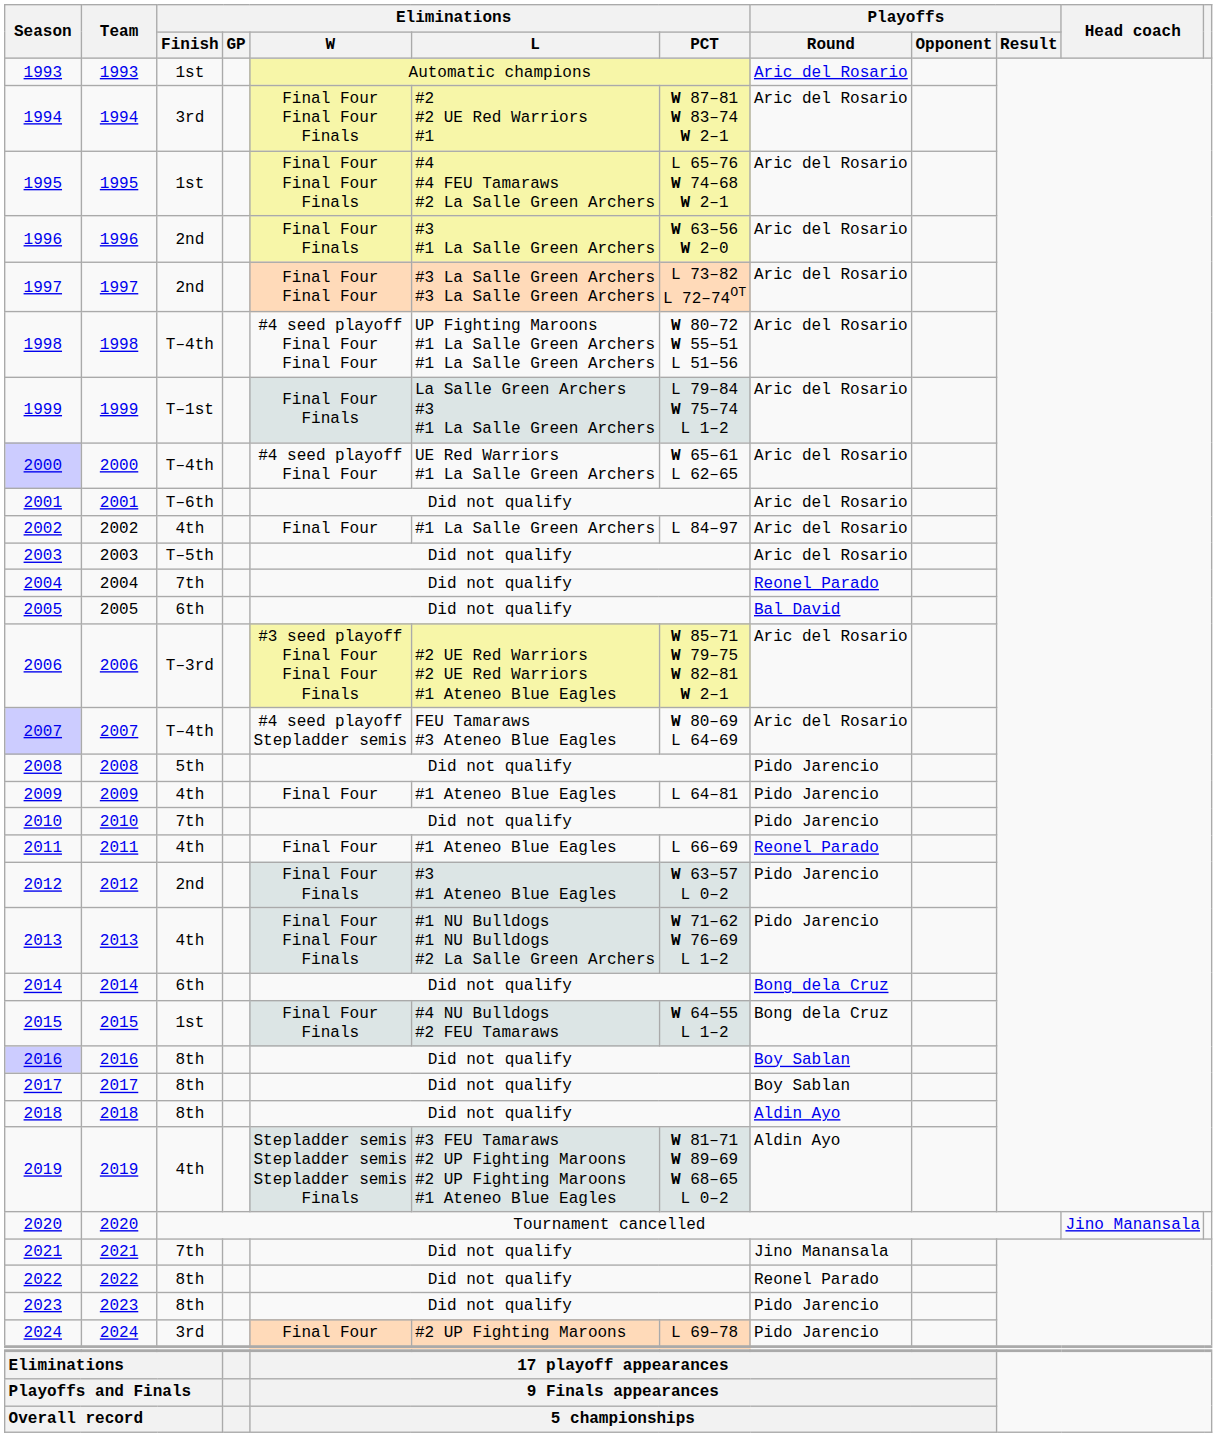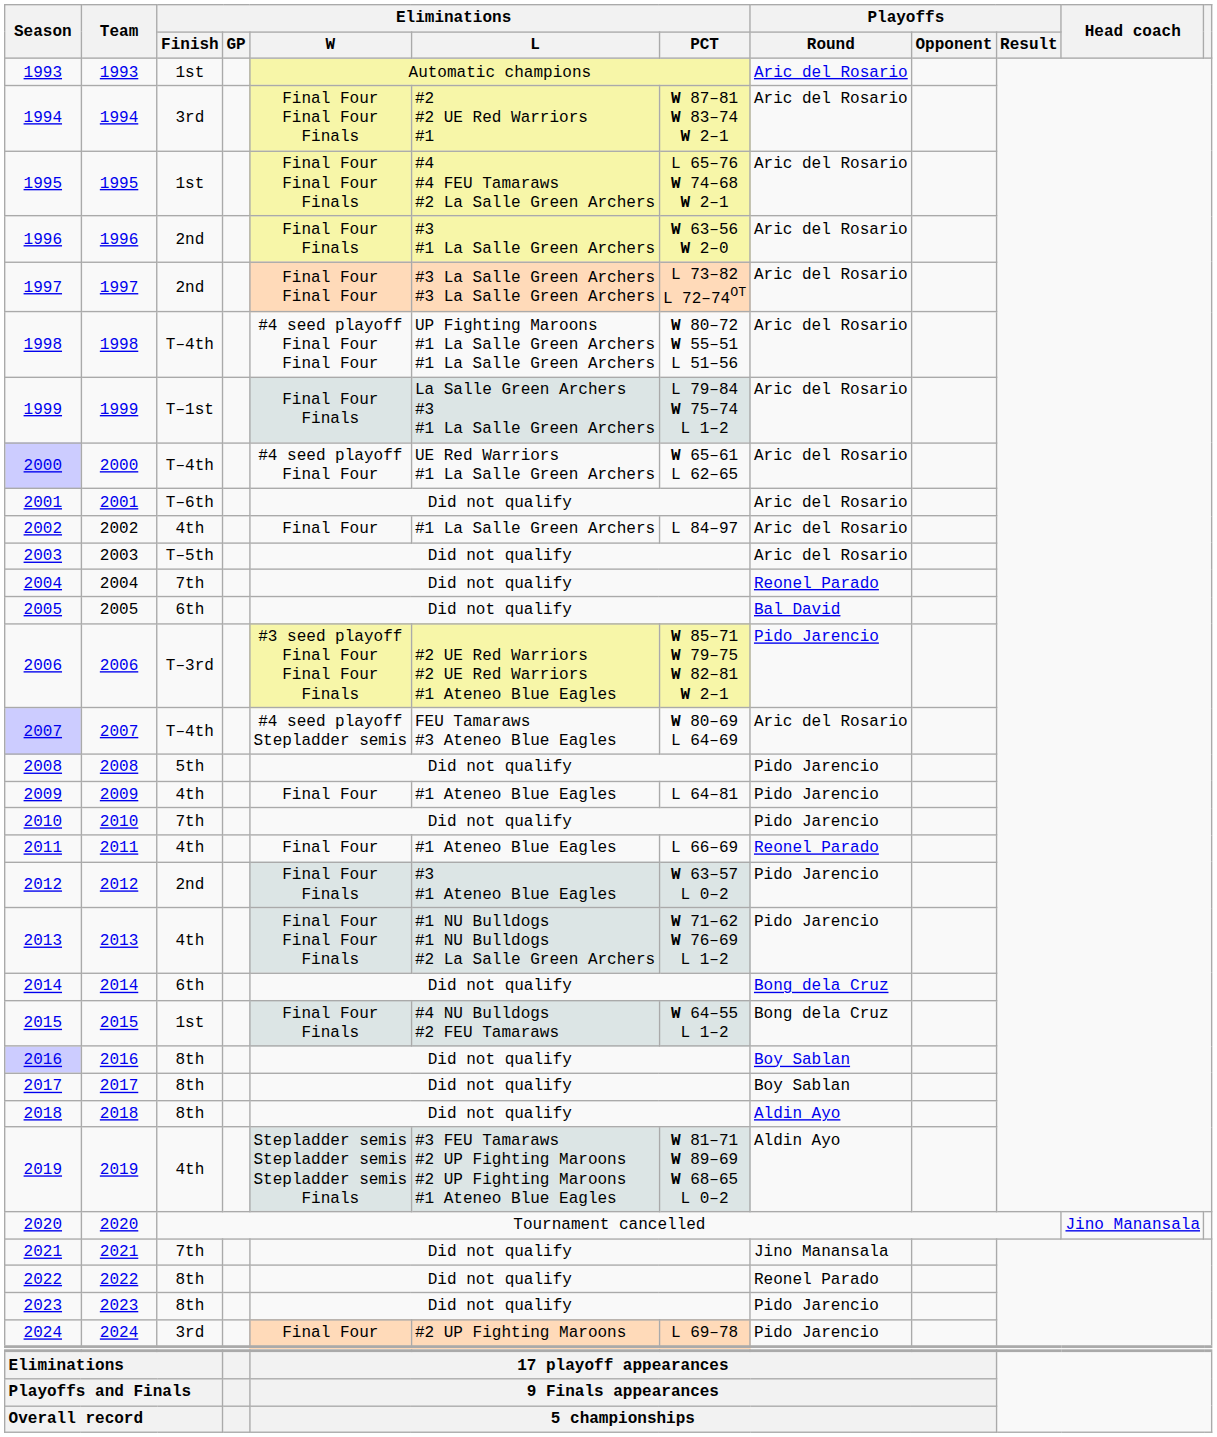(831, 637) Aric del Rosario -> (816, 637) Pido Jarencio
